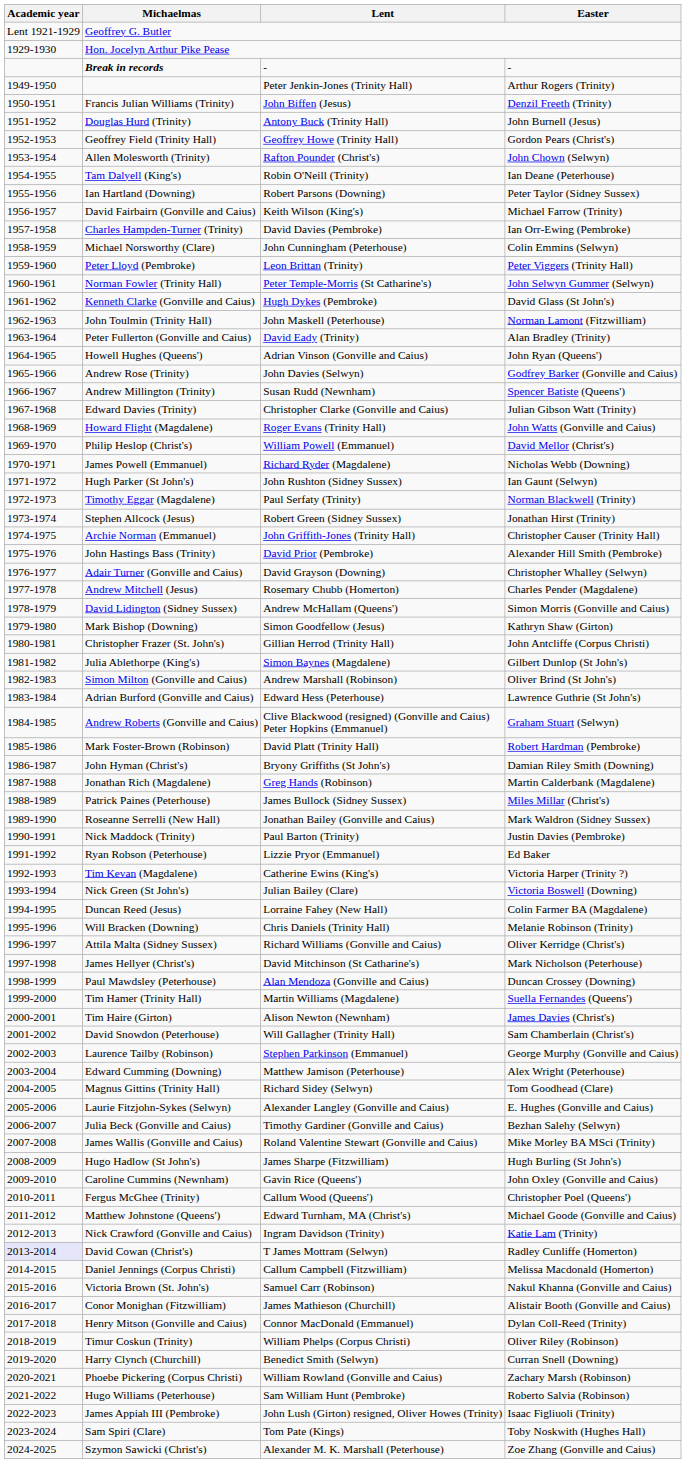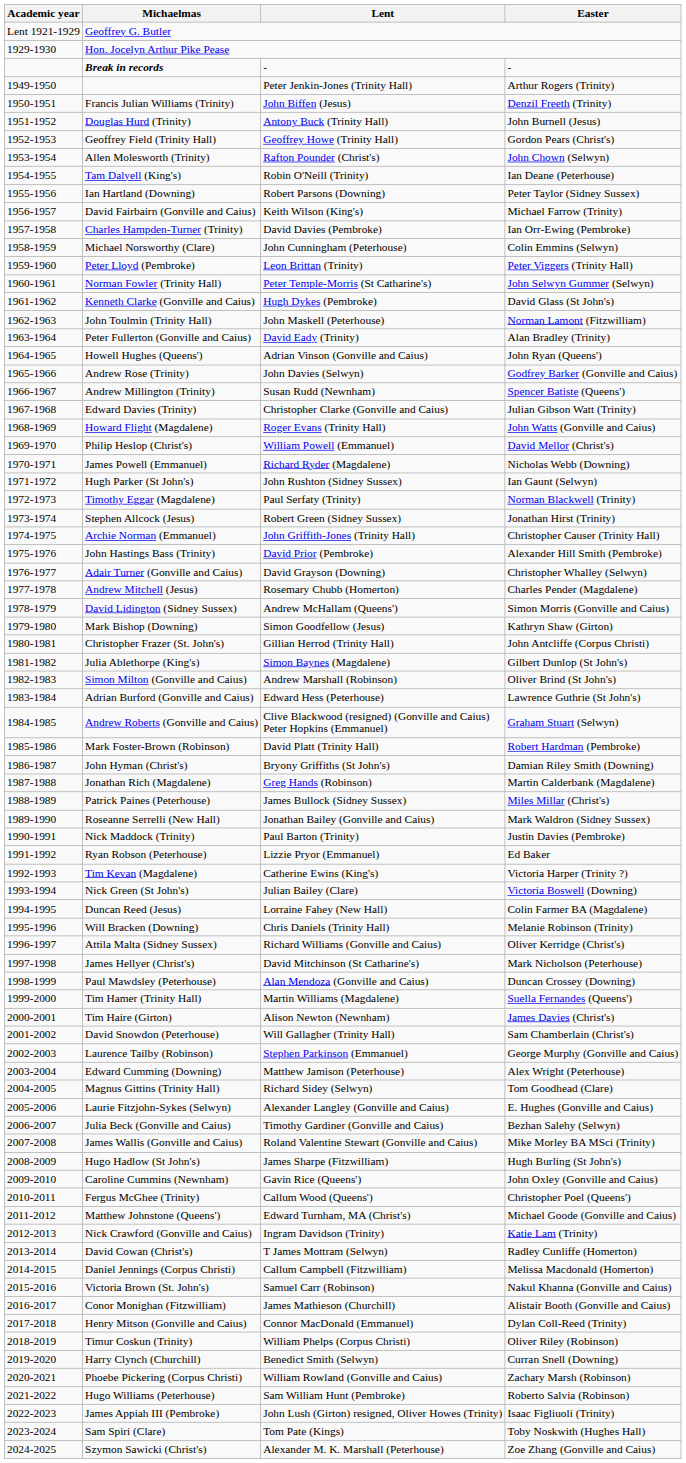(32, 1251) lavender background -> (32, 1251) no background
